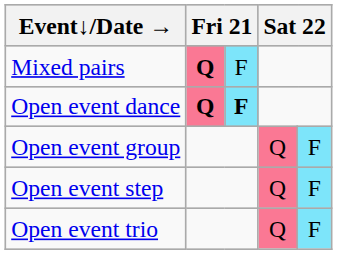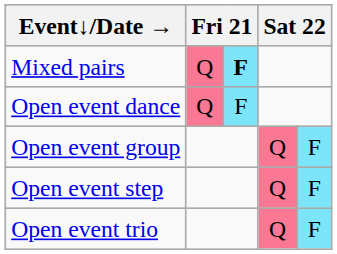(205, 66) bold -> (205, 66) normal
(241, 66) normal -> (241, 66) bold
(205, 106) bold -> (205, 106) normal
(241, 106) bold -> (241, 106) normal
